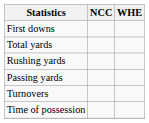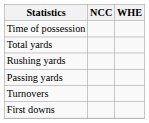rows swapped: (31, 28) <-> (46, 110)
